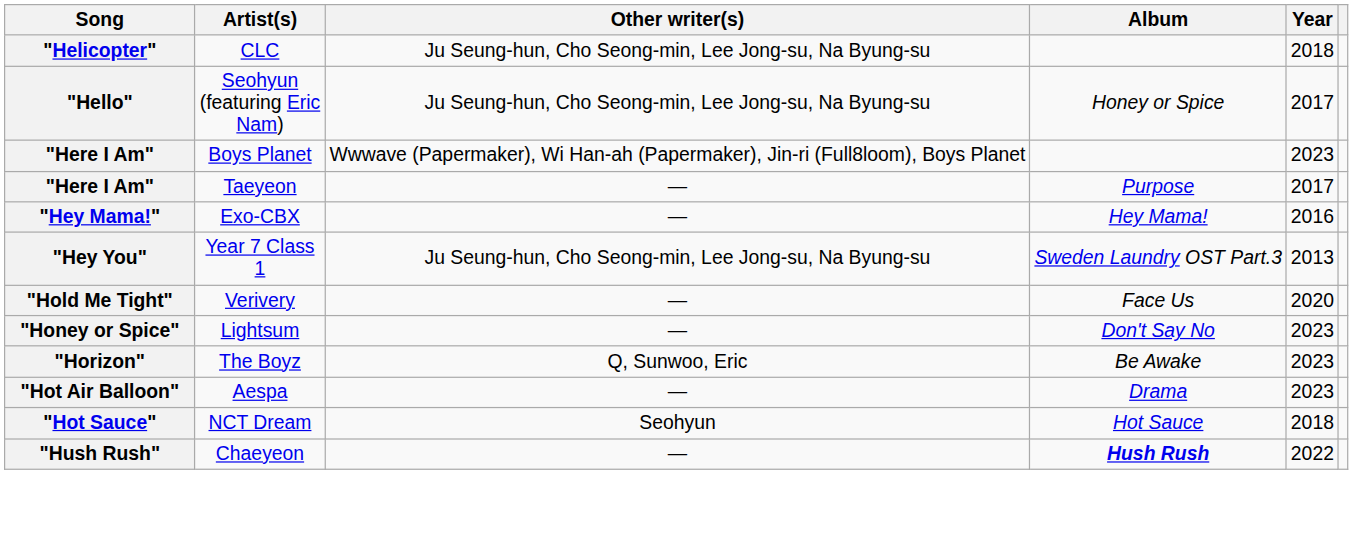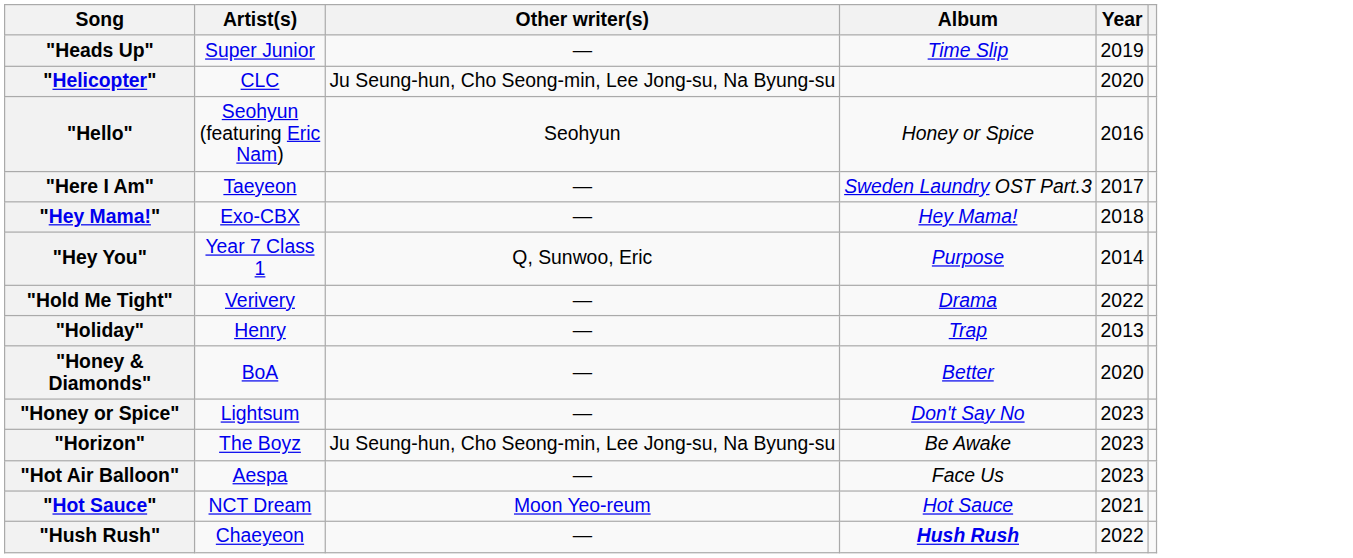+ row: (100, 50)
(1312, 50) 2018 -> (1122, 81) 2020
(677, 103) Ju Seung-hun, Cho Seong-min, Lee Jong-su, Na Byung-su -> (582, 133) Seohyun
(1312, 103) 2017 -> (1122, 133) 2016
- row: (100, 155)
(1158, 186) Purpose -> (968, 186) Sweden Laundry OST Part.3
(1312, 216) 2016 -> (1122, 216) 2018
(677, 258) Ju Seung-hun, Cho Seong-min, Lee Jong-su, Na Byung-su -> (582, 258) Q, Sunwoo, Eric
(1158, 258) Sweden Laundry OST Part.3 -> (968, 258) Purpose
(1312, 258) 2013 -> (1122, 258) 2014
(1158, 300) Face Us -> (968, 300) Drama
(1312, 300) 2020 -> (1122, 300) 2022
+ row: (100, 330)
+ row: (100, 372)
(677, 361) Q, Sunwoo, Eric -> (582, 444) Ju Seung-hun, Cho Seong-min, Lee Jong-su, Na Byung-su
(1158, 392) Drama -> (968, 475) Face Us
(677, 422) Seohyun -> (582, 506) Moon Yeo-reum
(1312, 422) 2018 -> (1122, 506) 2021
